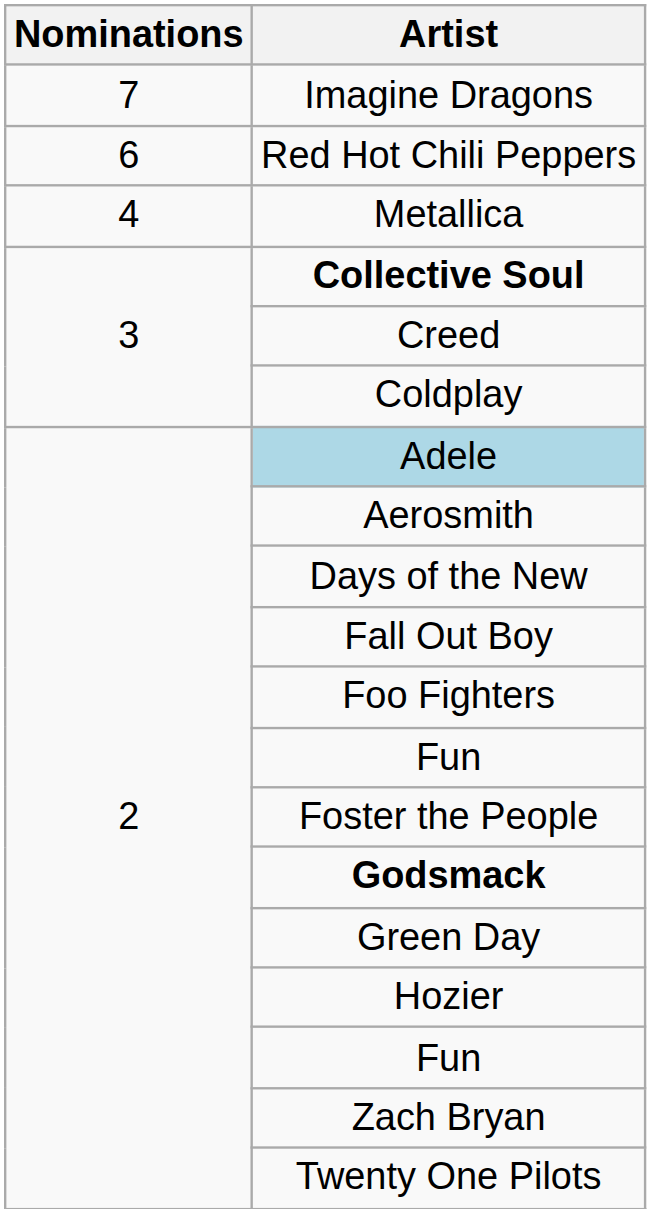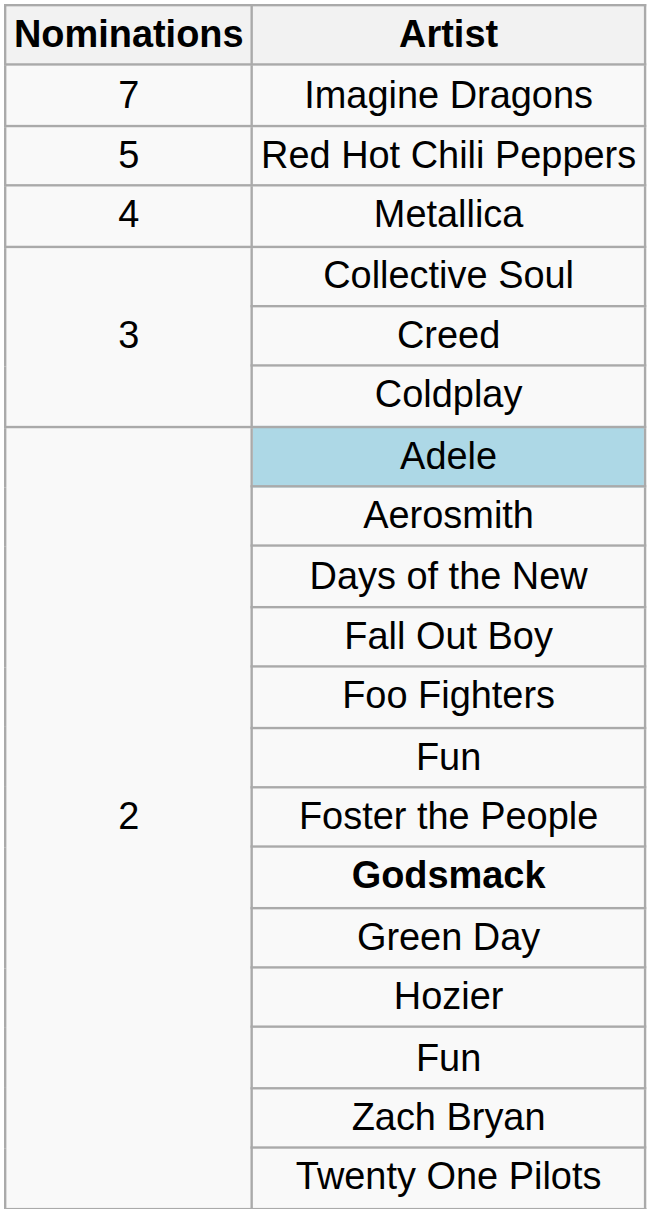(129, 154) 6 -> (129, 154) 5
(449, 275) bold -> (449, 275) normal
